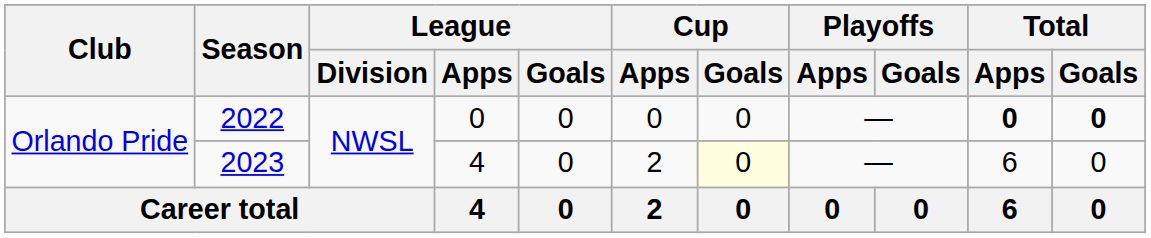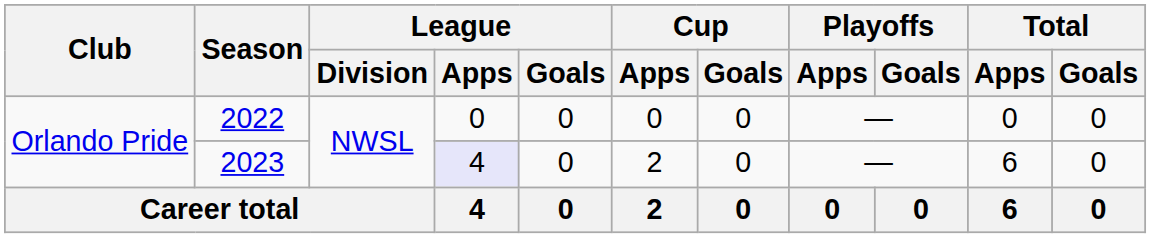(1010, 118) bold -> (1010, 118) normal
(1099, 118) bold -> (1099, 118) normal
(477, 163) no background -> (477, 163) lavender background
(743, 163) lightyellow background -> (743, 163) no background
